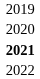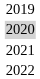(20, 29) no background -> (20, 29) lightgrey background
(20, 50) bold -> (20, 50) normal
